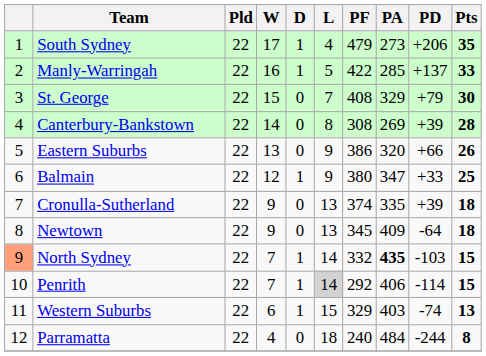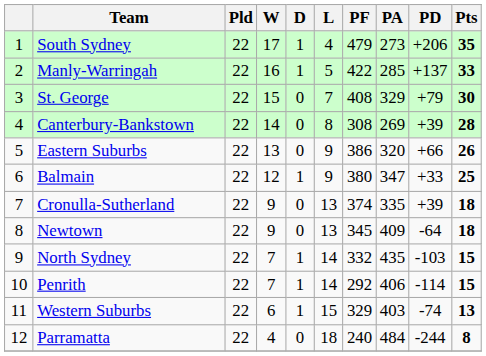(19, 257) lightsalmon background -> (19, 257) no background
(392, 257) bold -> (392, 257) normal
(329, 284) lightgrey background -> (329, 284) no background
